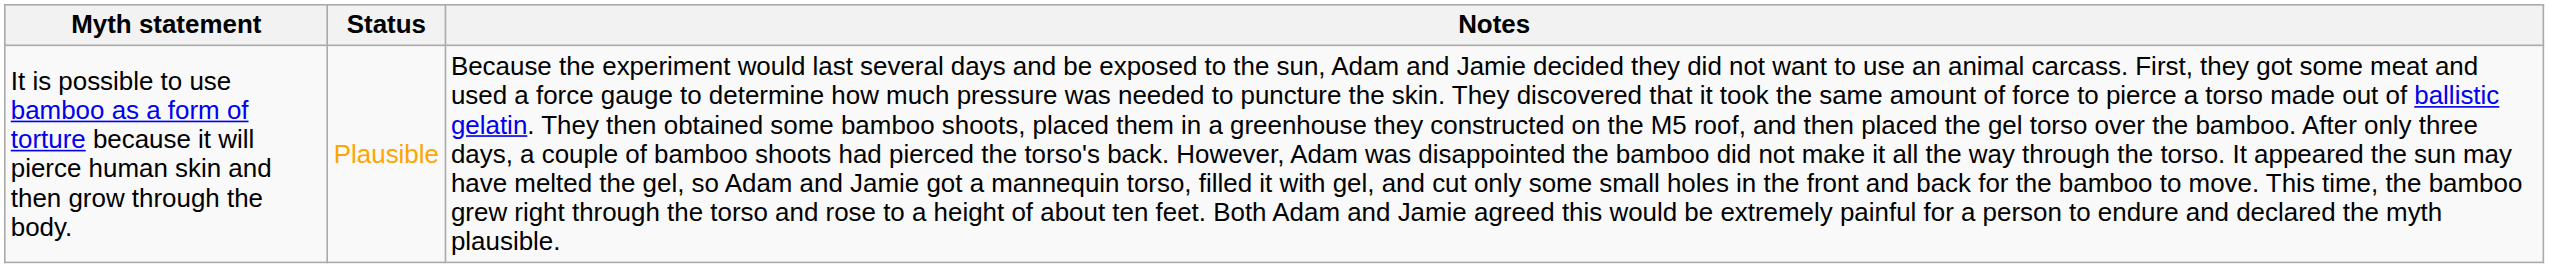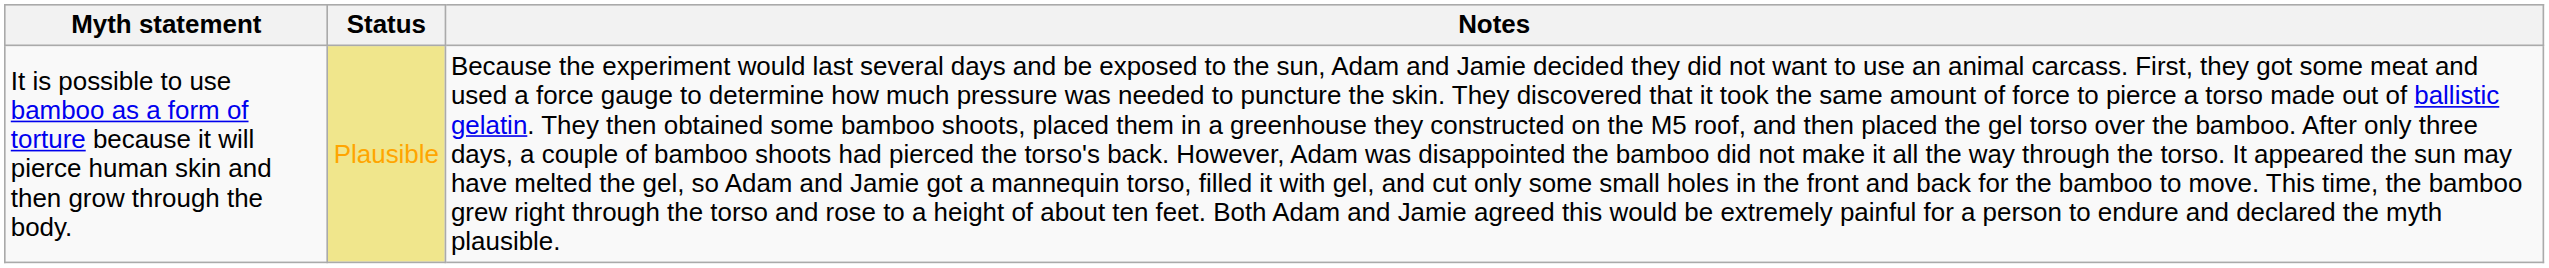(386, 153) no background -> (386, 153) khaki background
